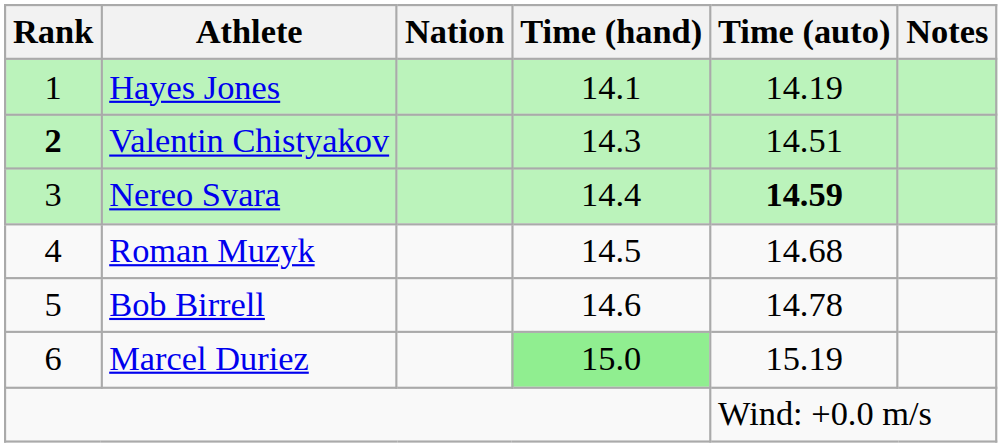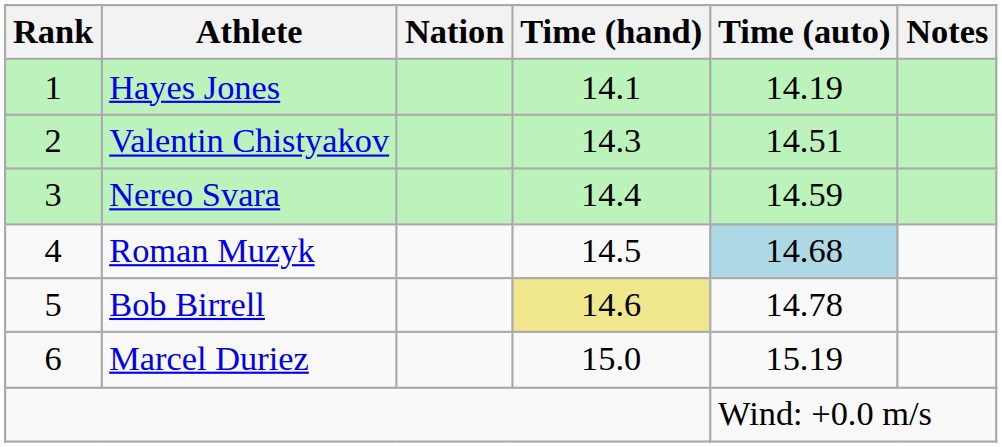(53, 140) bold -> (53, 140) normal
(804, 195) bold -> (804, 195) normal
(804, 250) no background -> (804, 250) lightblue background
(611, 304) no background -> (611, 304) khaki background
(611, 359) lightgreen background -> (611, 359) no background
